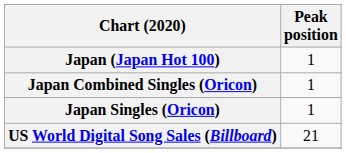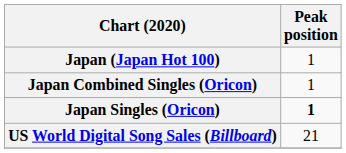(311, 110) normal -> (311, 110) bold
